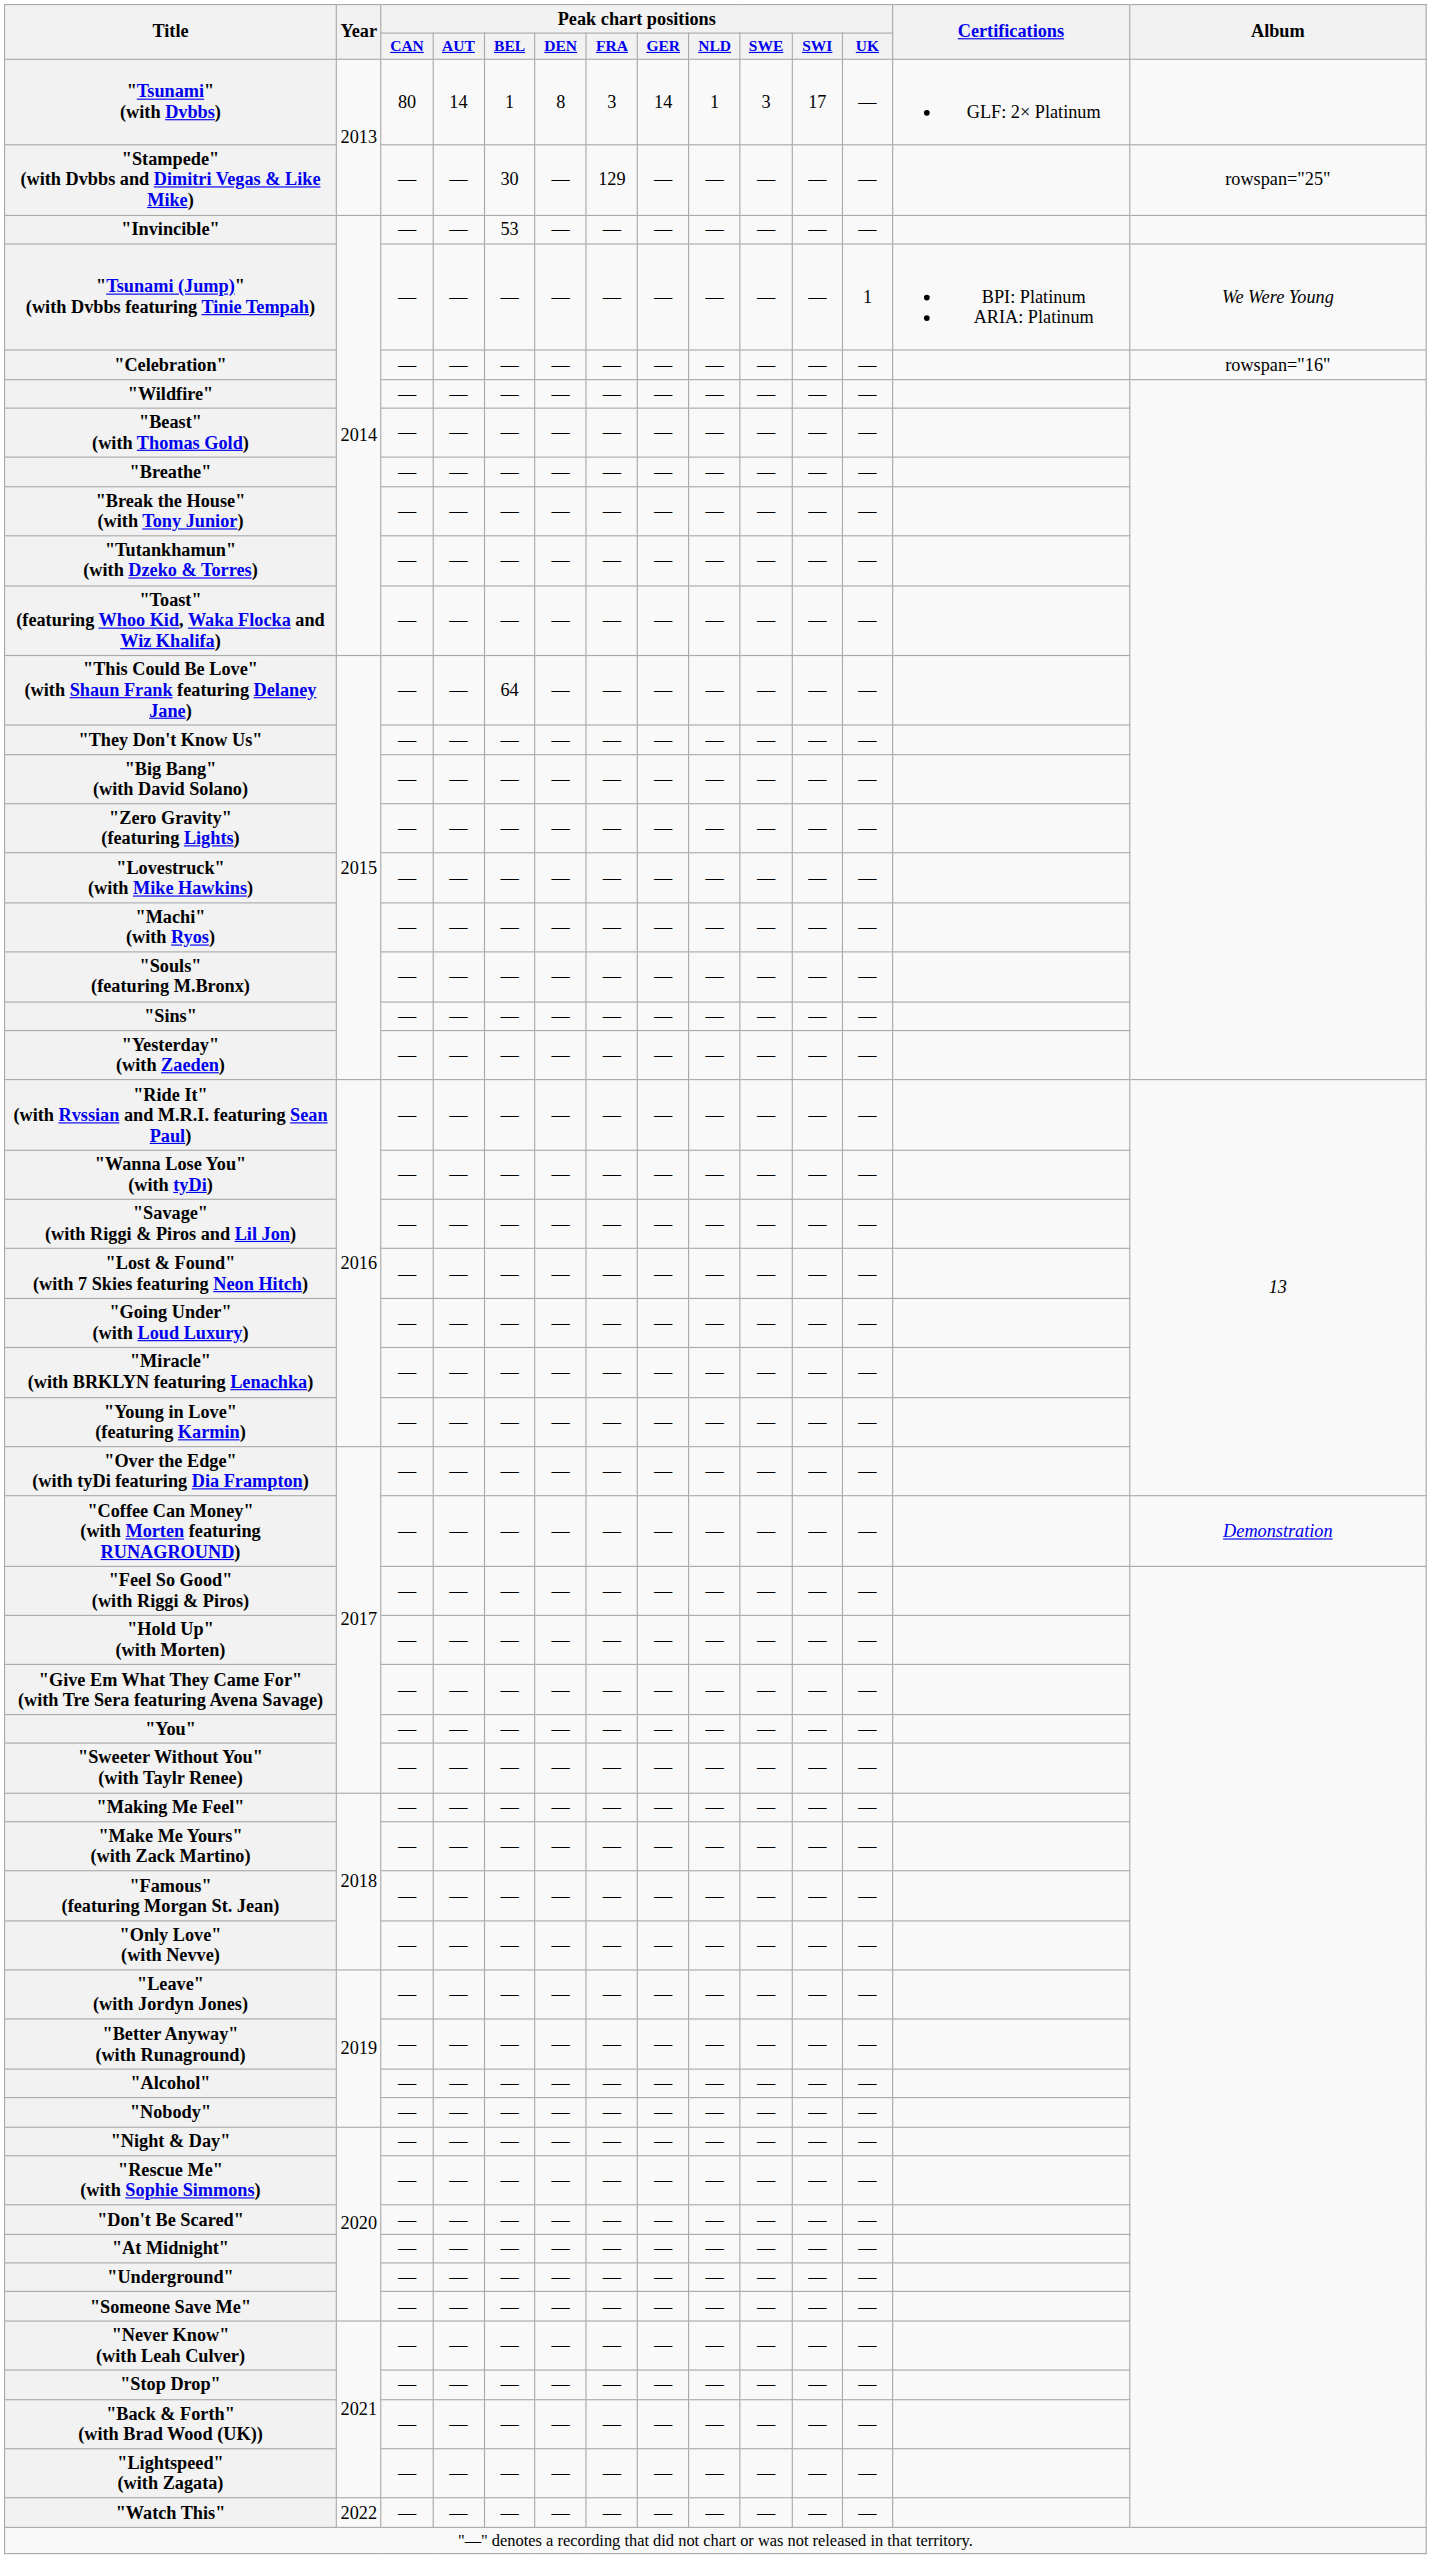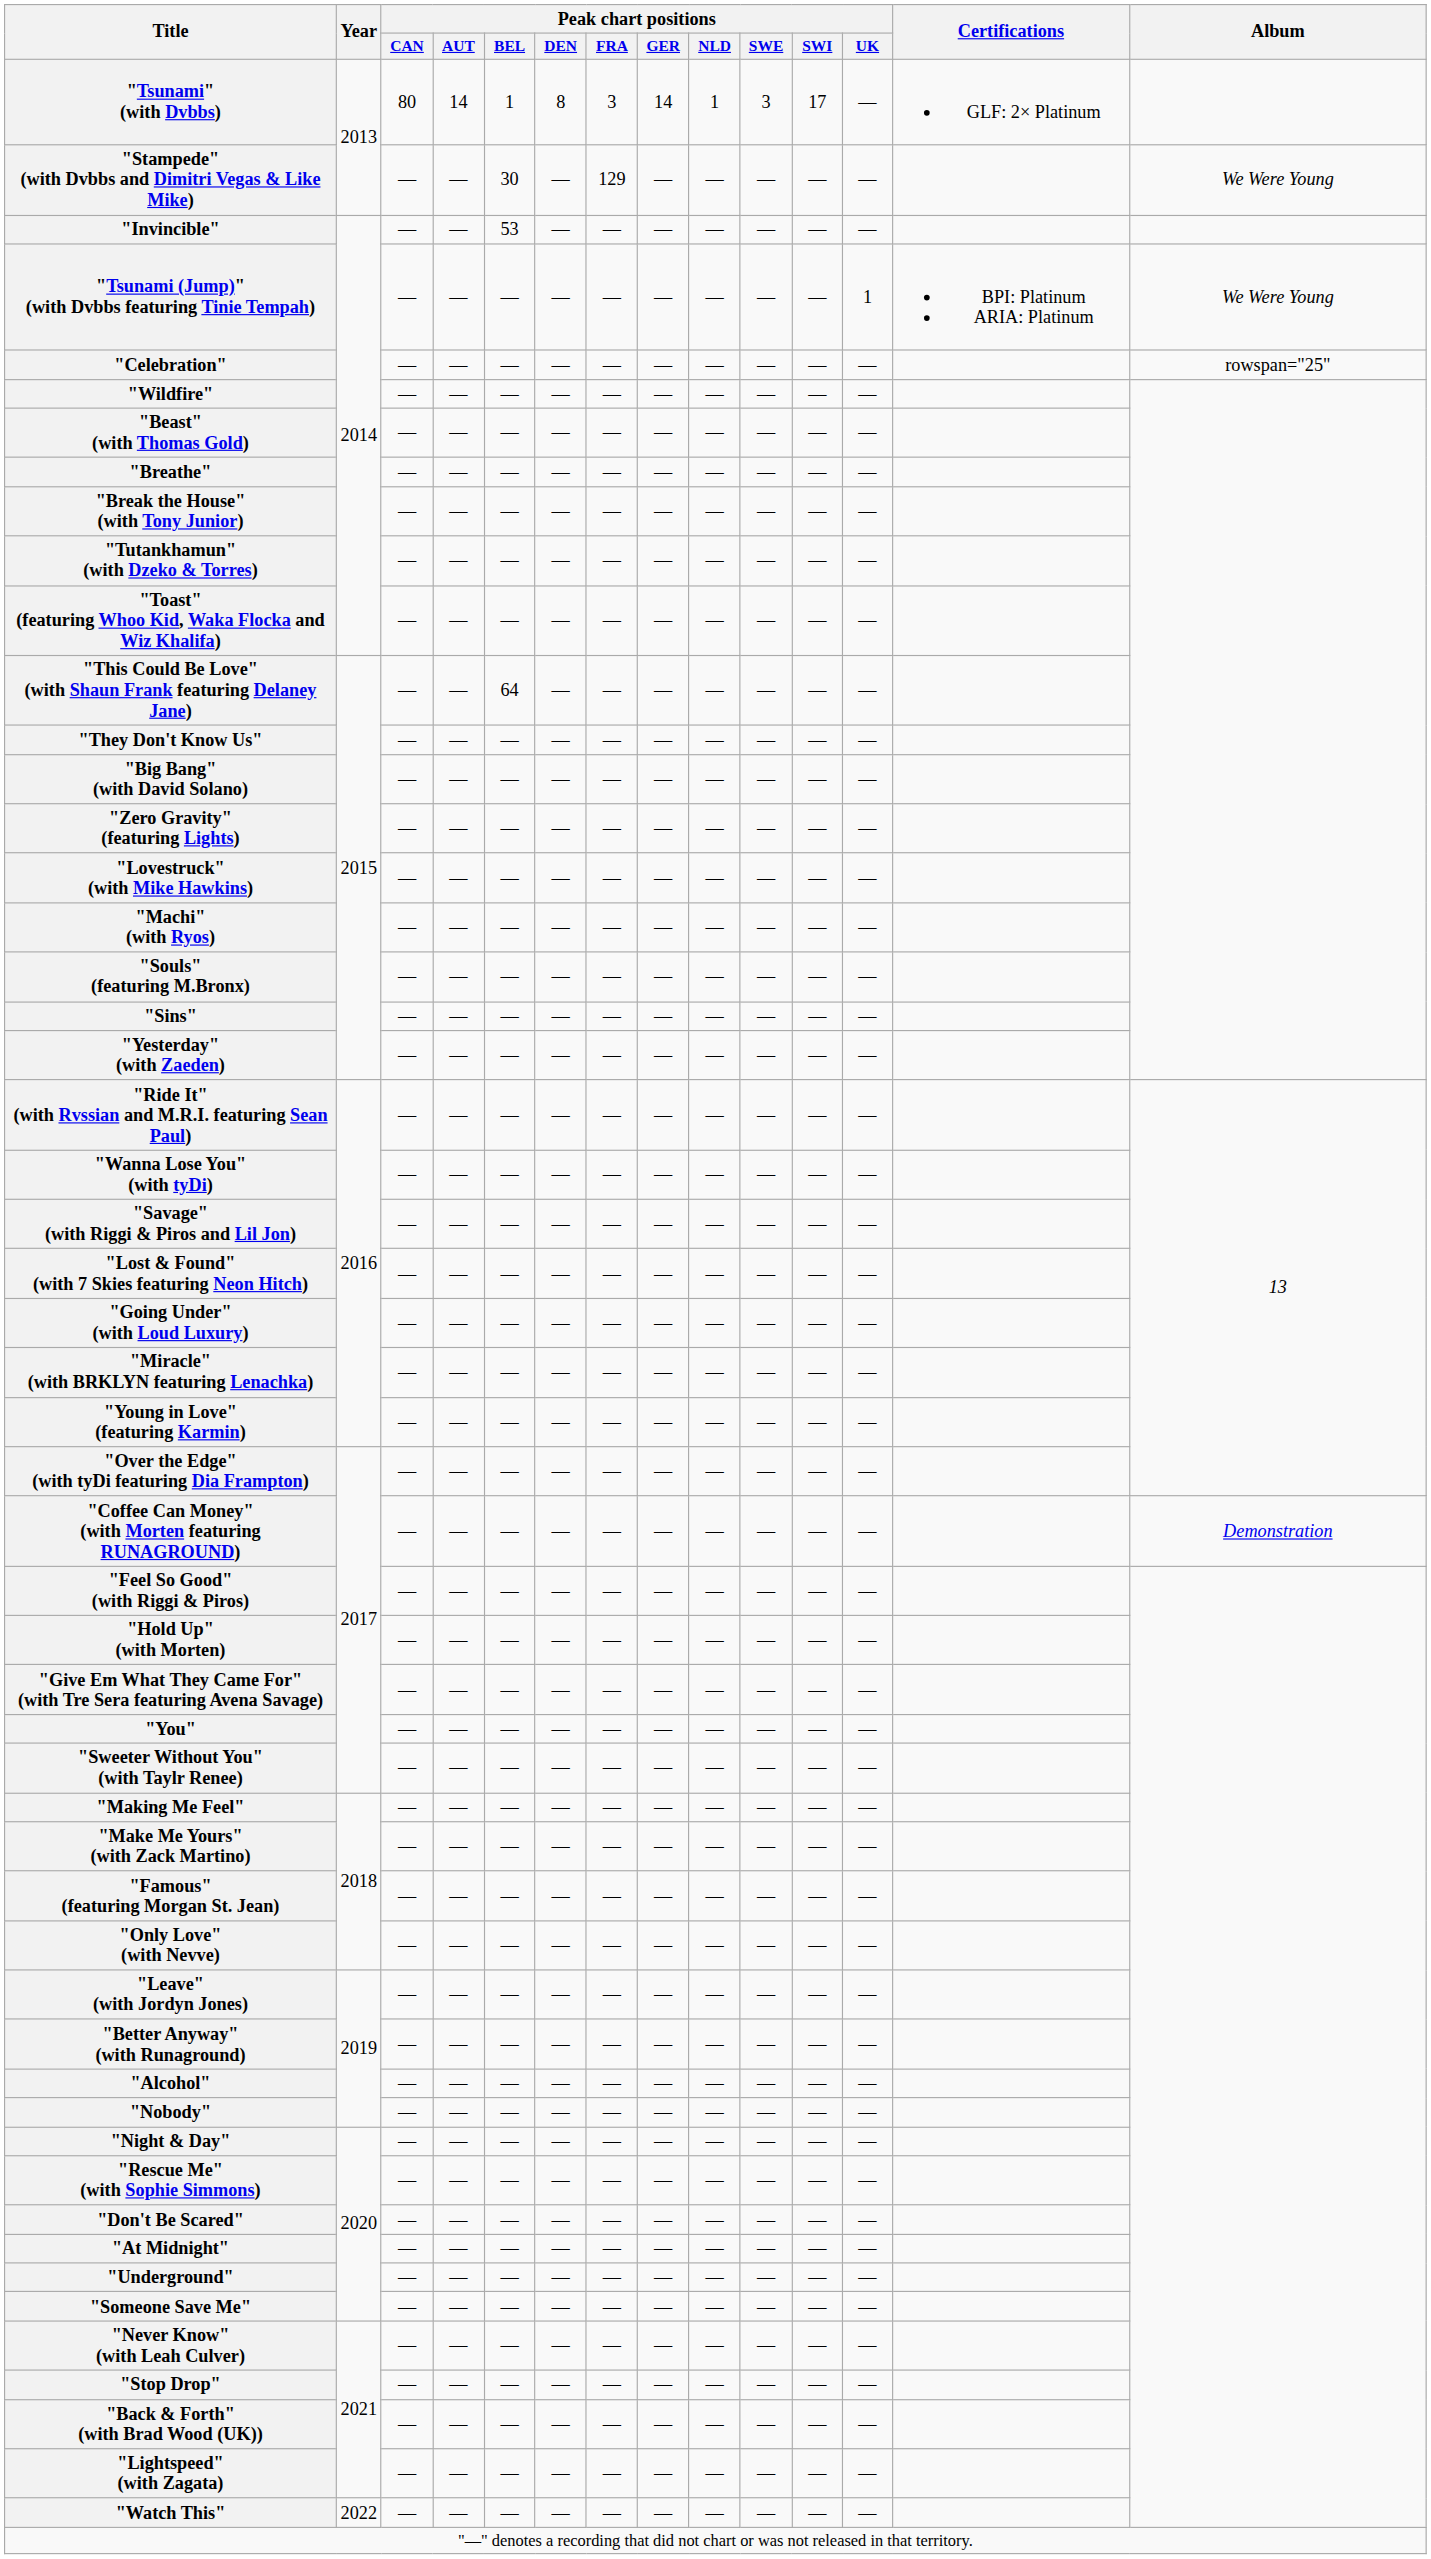(1278, 179) rowspan="25" -> (1278, 179) We Were Young
(1278, 364) rowspan="16" -> (1278, 364) rowspan="25"
